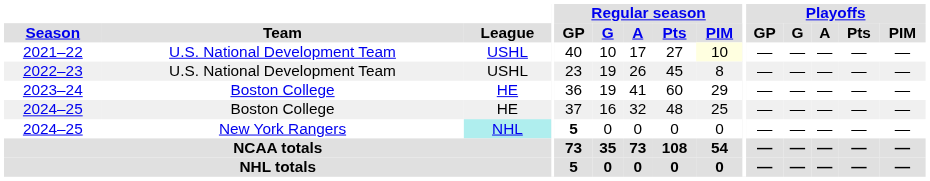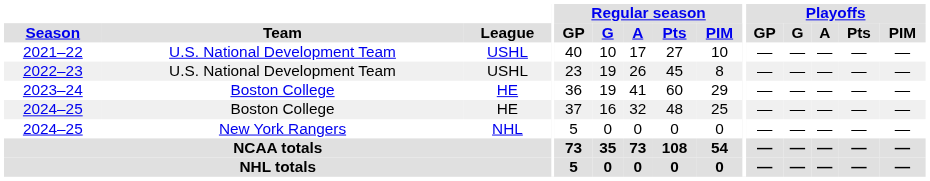(719, 52) lightyellow background -> (719, 52) no background
(507, 128) paleturquoise background -> (507, 128) no background
(574, 128) bold -> (574, 128) normal
